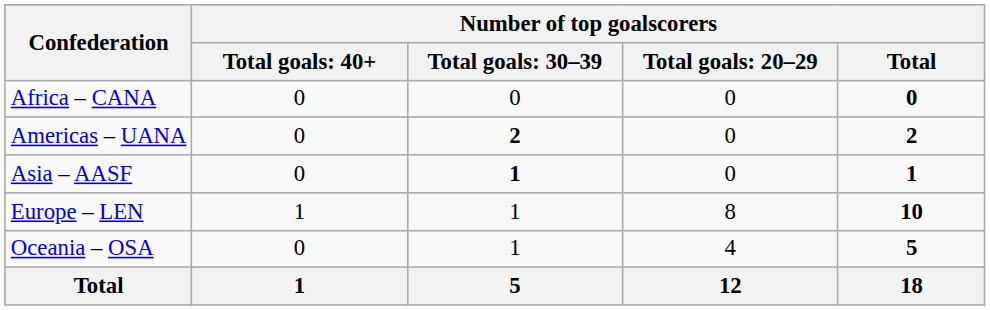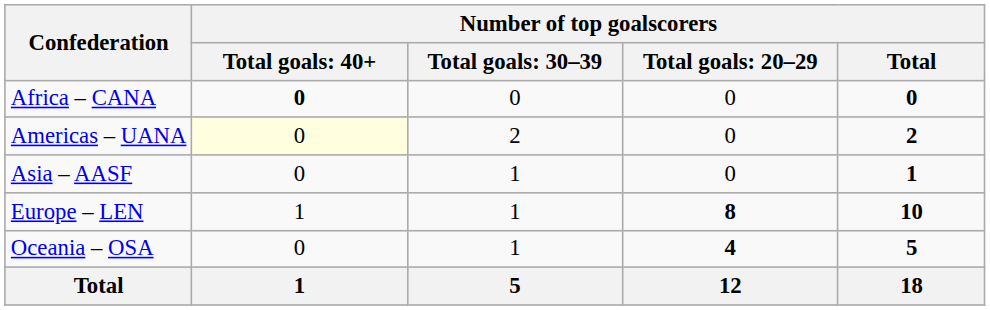(299, 98) normal -> (299, 98) bold
(299, 136) no background -> (299, 136) lightyellow background
(515, 136) bold -> (515, 136) normal
(515, 173) bold -> (515, 173) normal
(730, 211) normal -> (730, 211) bold
(730, 248) normal -> (730, 248) bold
